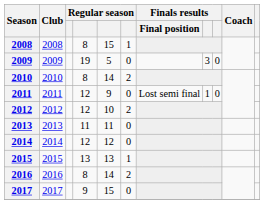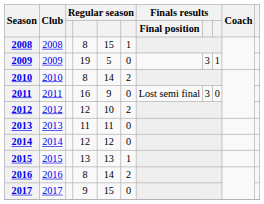(217, 61) 0 -> (217, 61) 1
(85, 93) 12 -> (85, 93) 16
(207, 93) 1 -> (207, 93) 3
